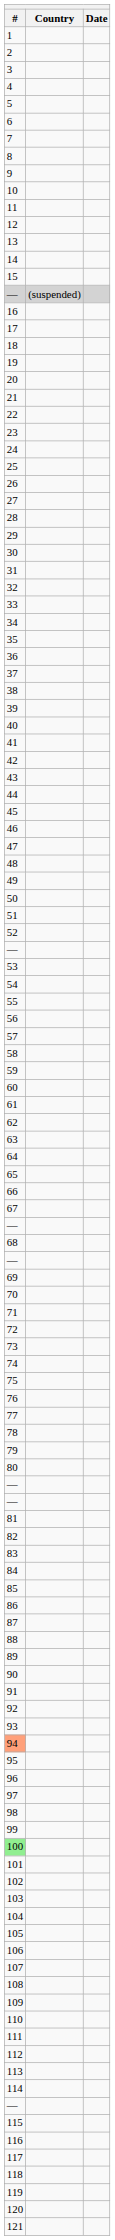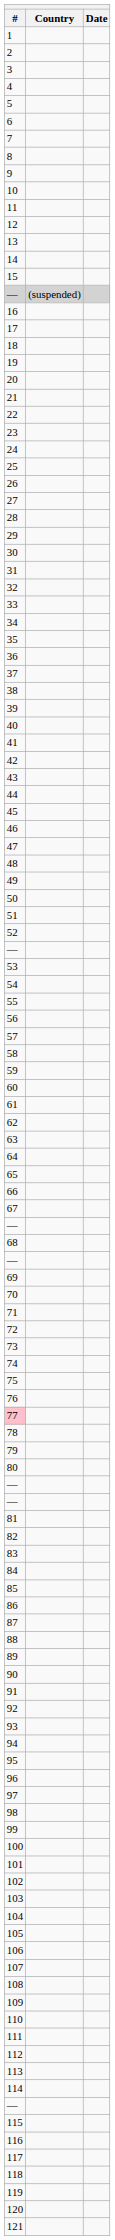(12, 1415) no background -> (12, 1415) pink background
(12, 1743) lightsalmon background -> (12, 1743) no background
(15, 1847) lightgreen background -> (15, 1847) no background
